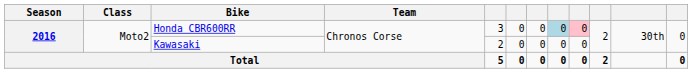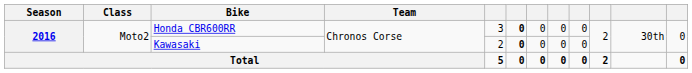(522, 28) normal -> (522, 28) bold
(564, 28) lightblue background -> (564, 28) no background
(584, 28) pink background -> (584, 28) no background
(522, 44) normal -> (522, 44) bold
